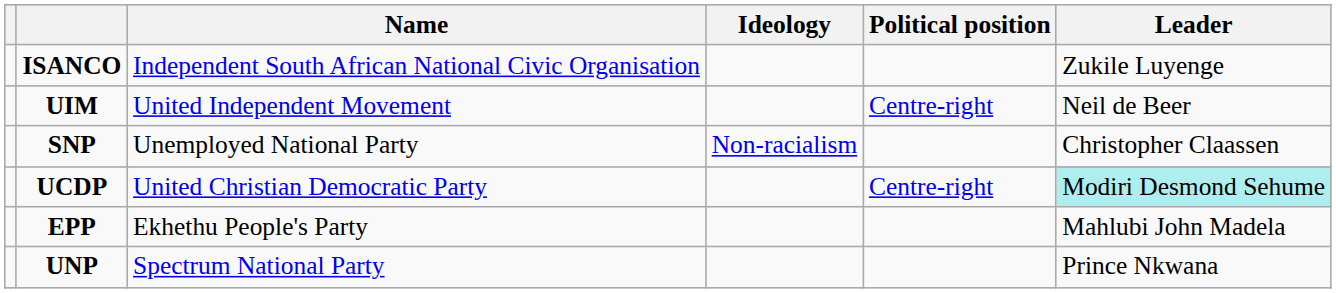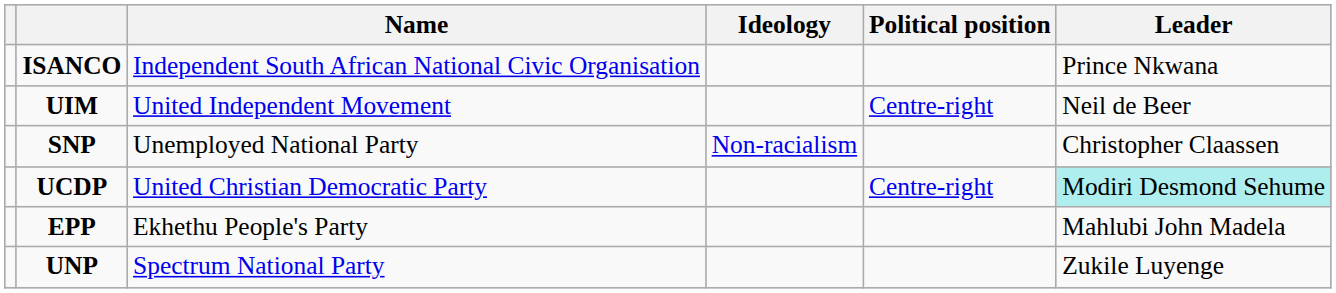(1143, 65) Zukile Luyenge -> (1140, 65) Prince Nkwana
(1140, 266) Prince Nkwana -> (1143, 266) Zukile Luyenge
